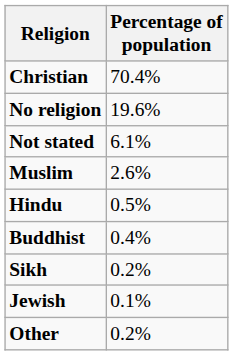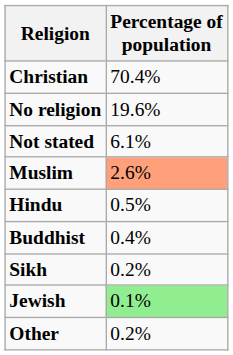(131, 173) no background -> (131, 173) lightsalmon background
(131, 301) no background -> (131, 301) lightgreen background
